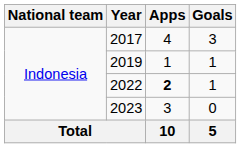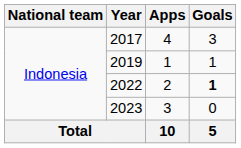(167, 85) bold -> (167, 85) normal
(212, 85) normal -> (212, 85) bold
